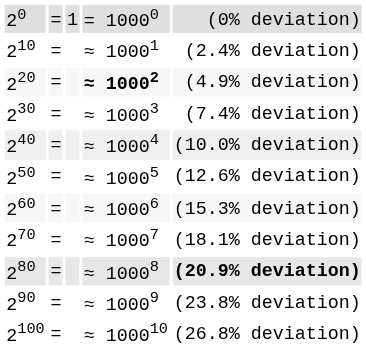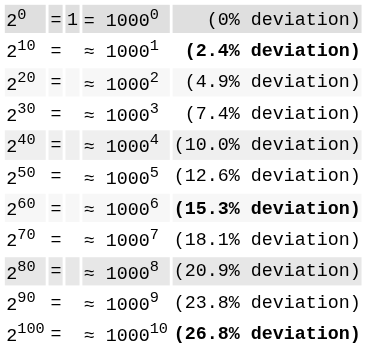(273, 51) normal -> (273, 51) bold
(121, 82) bold -> (121, 82) normal
(267, 208) normal -> (267, 208) bold
(267, 271) bold -> (267, 271) normal
(267, 334) normal -> (267, 334) bold
